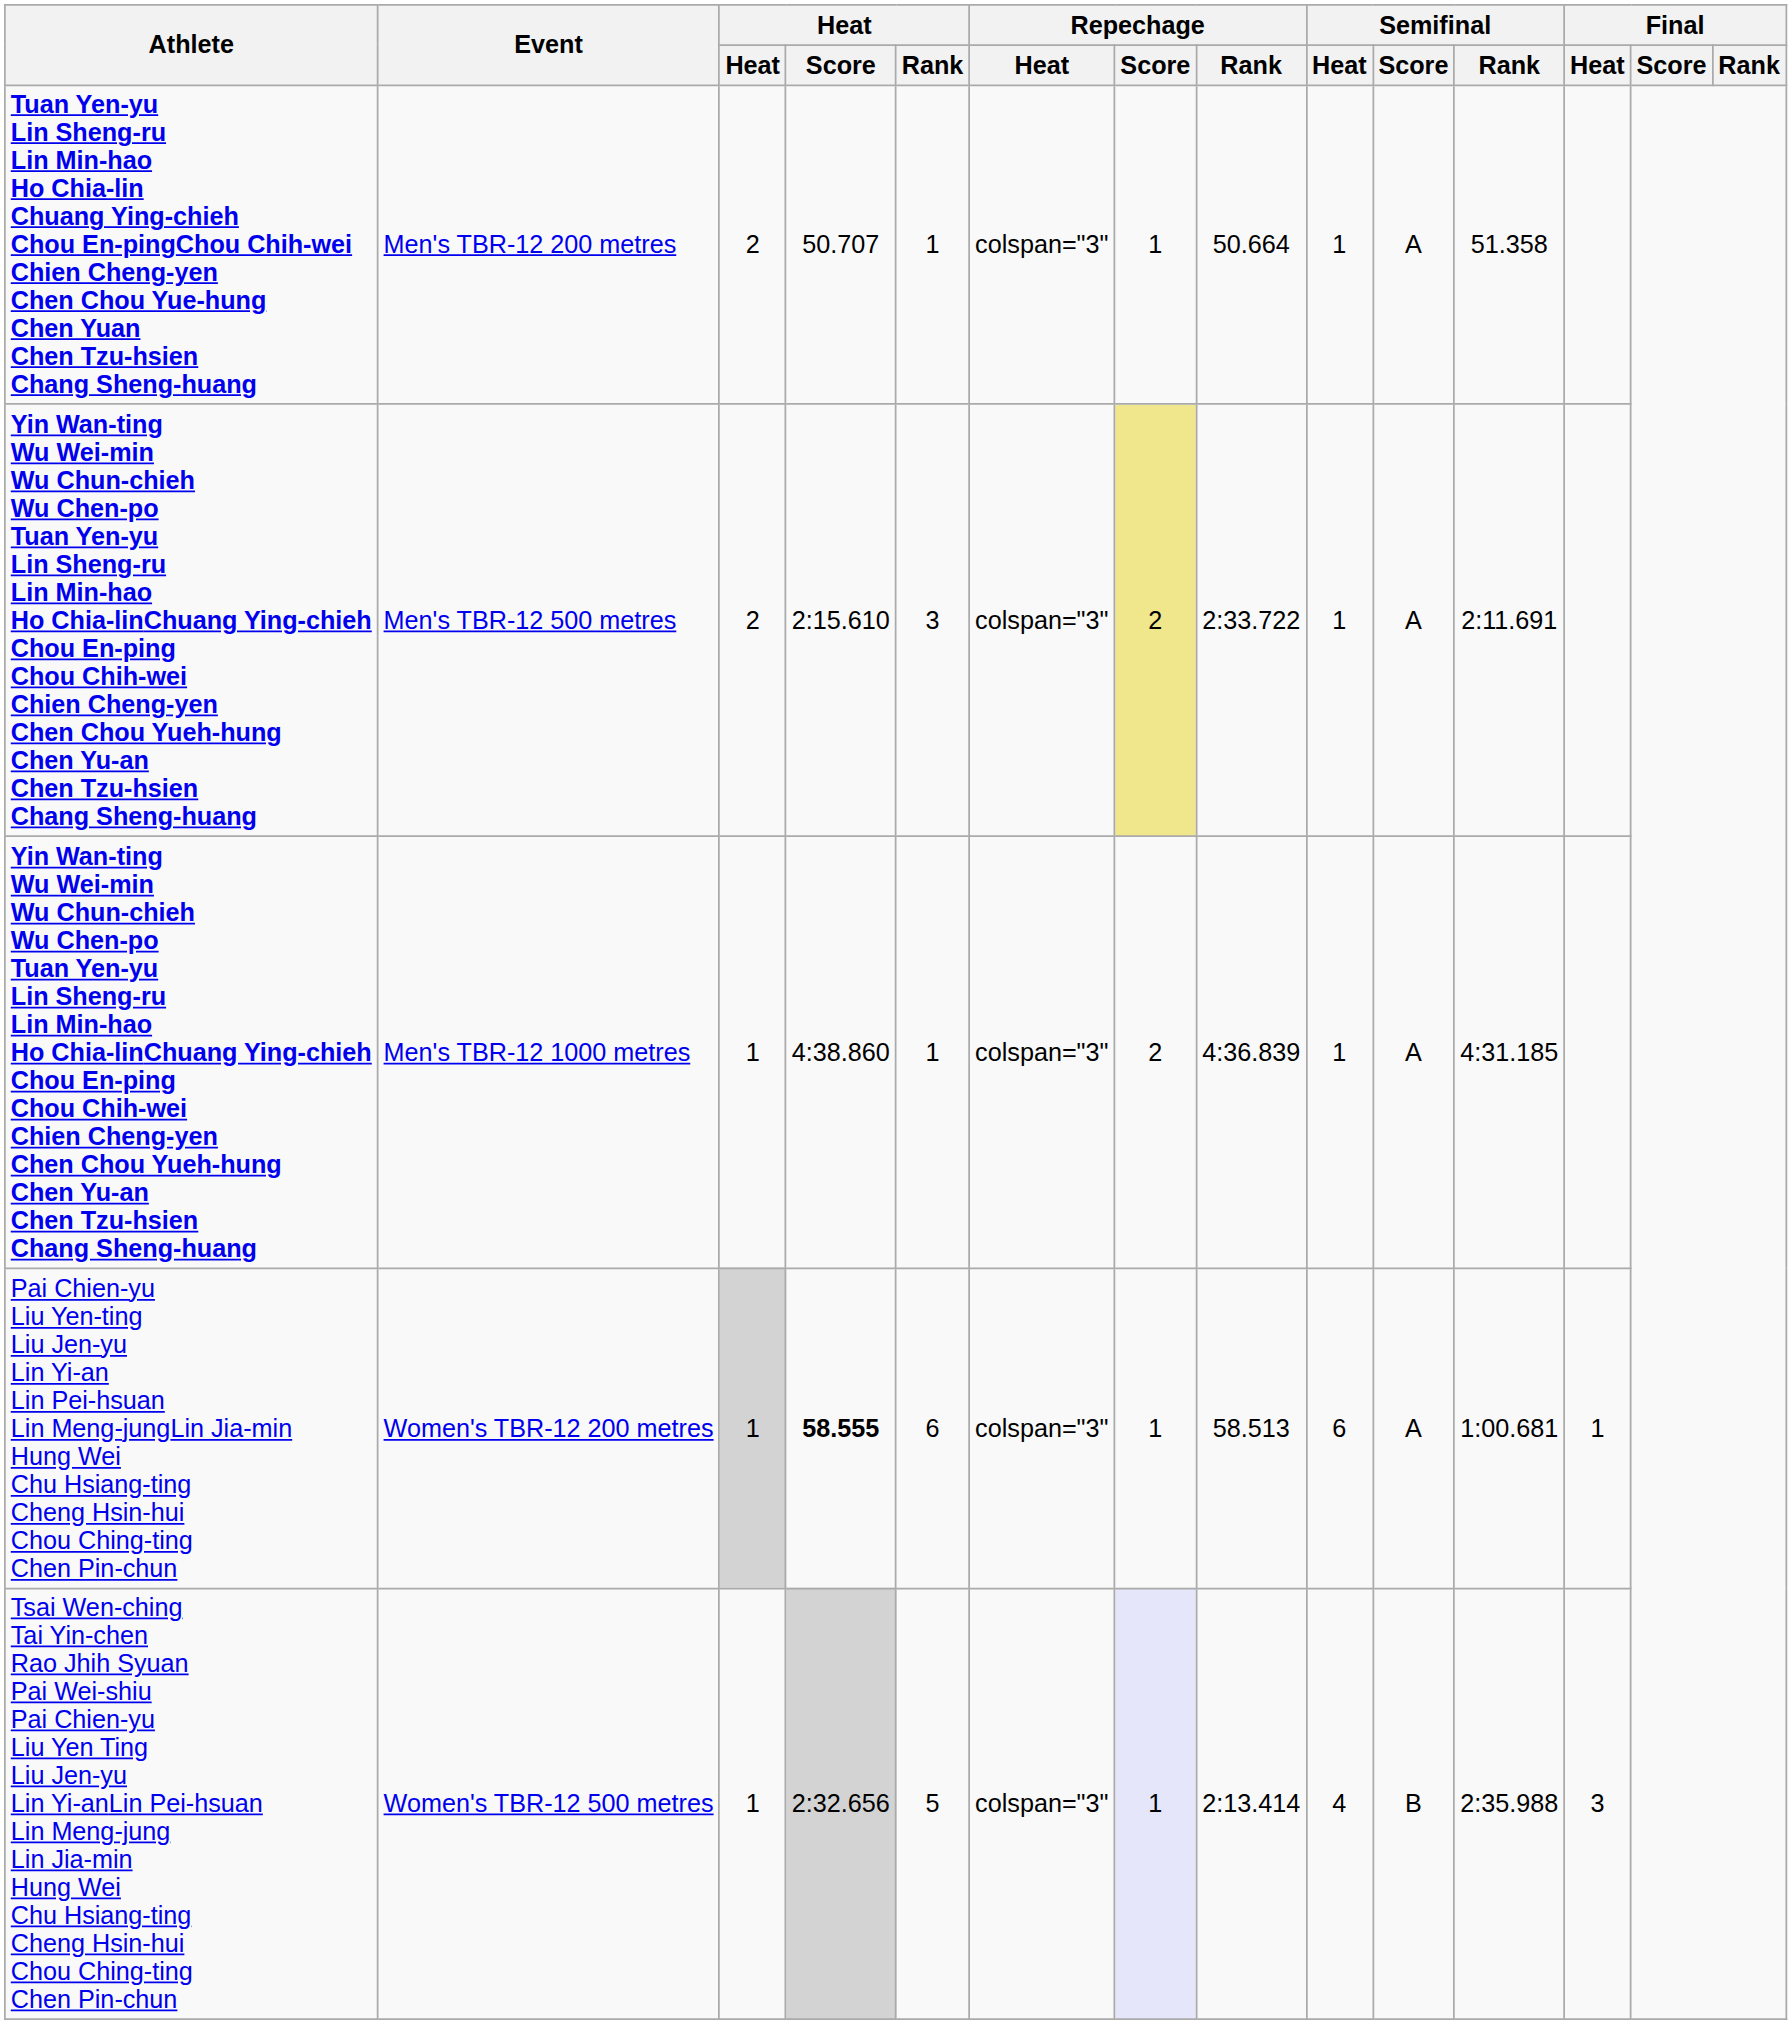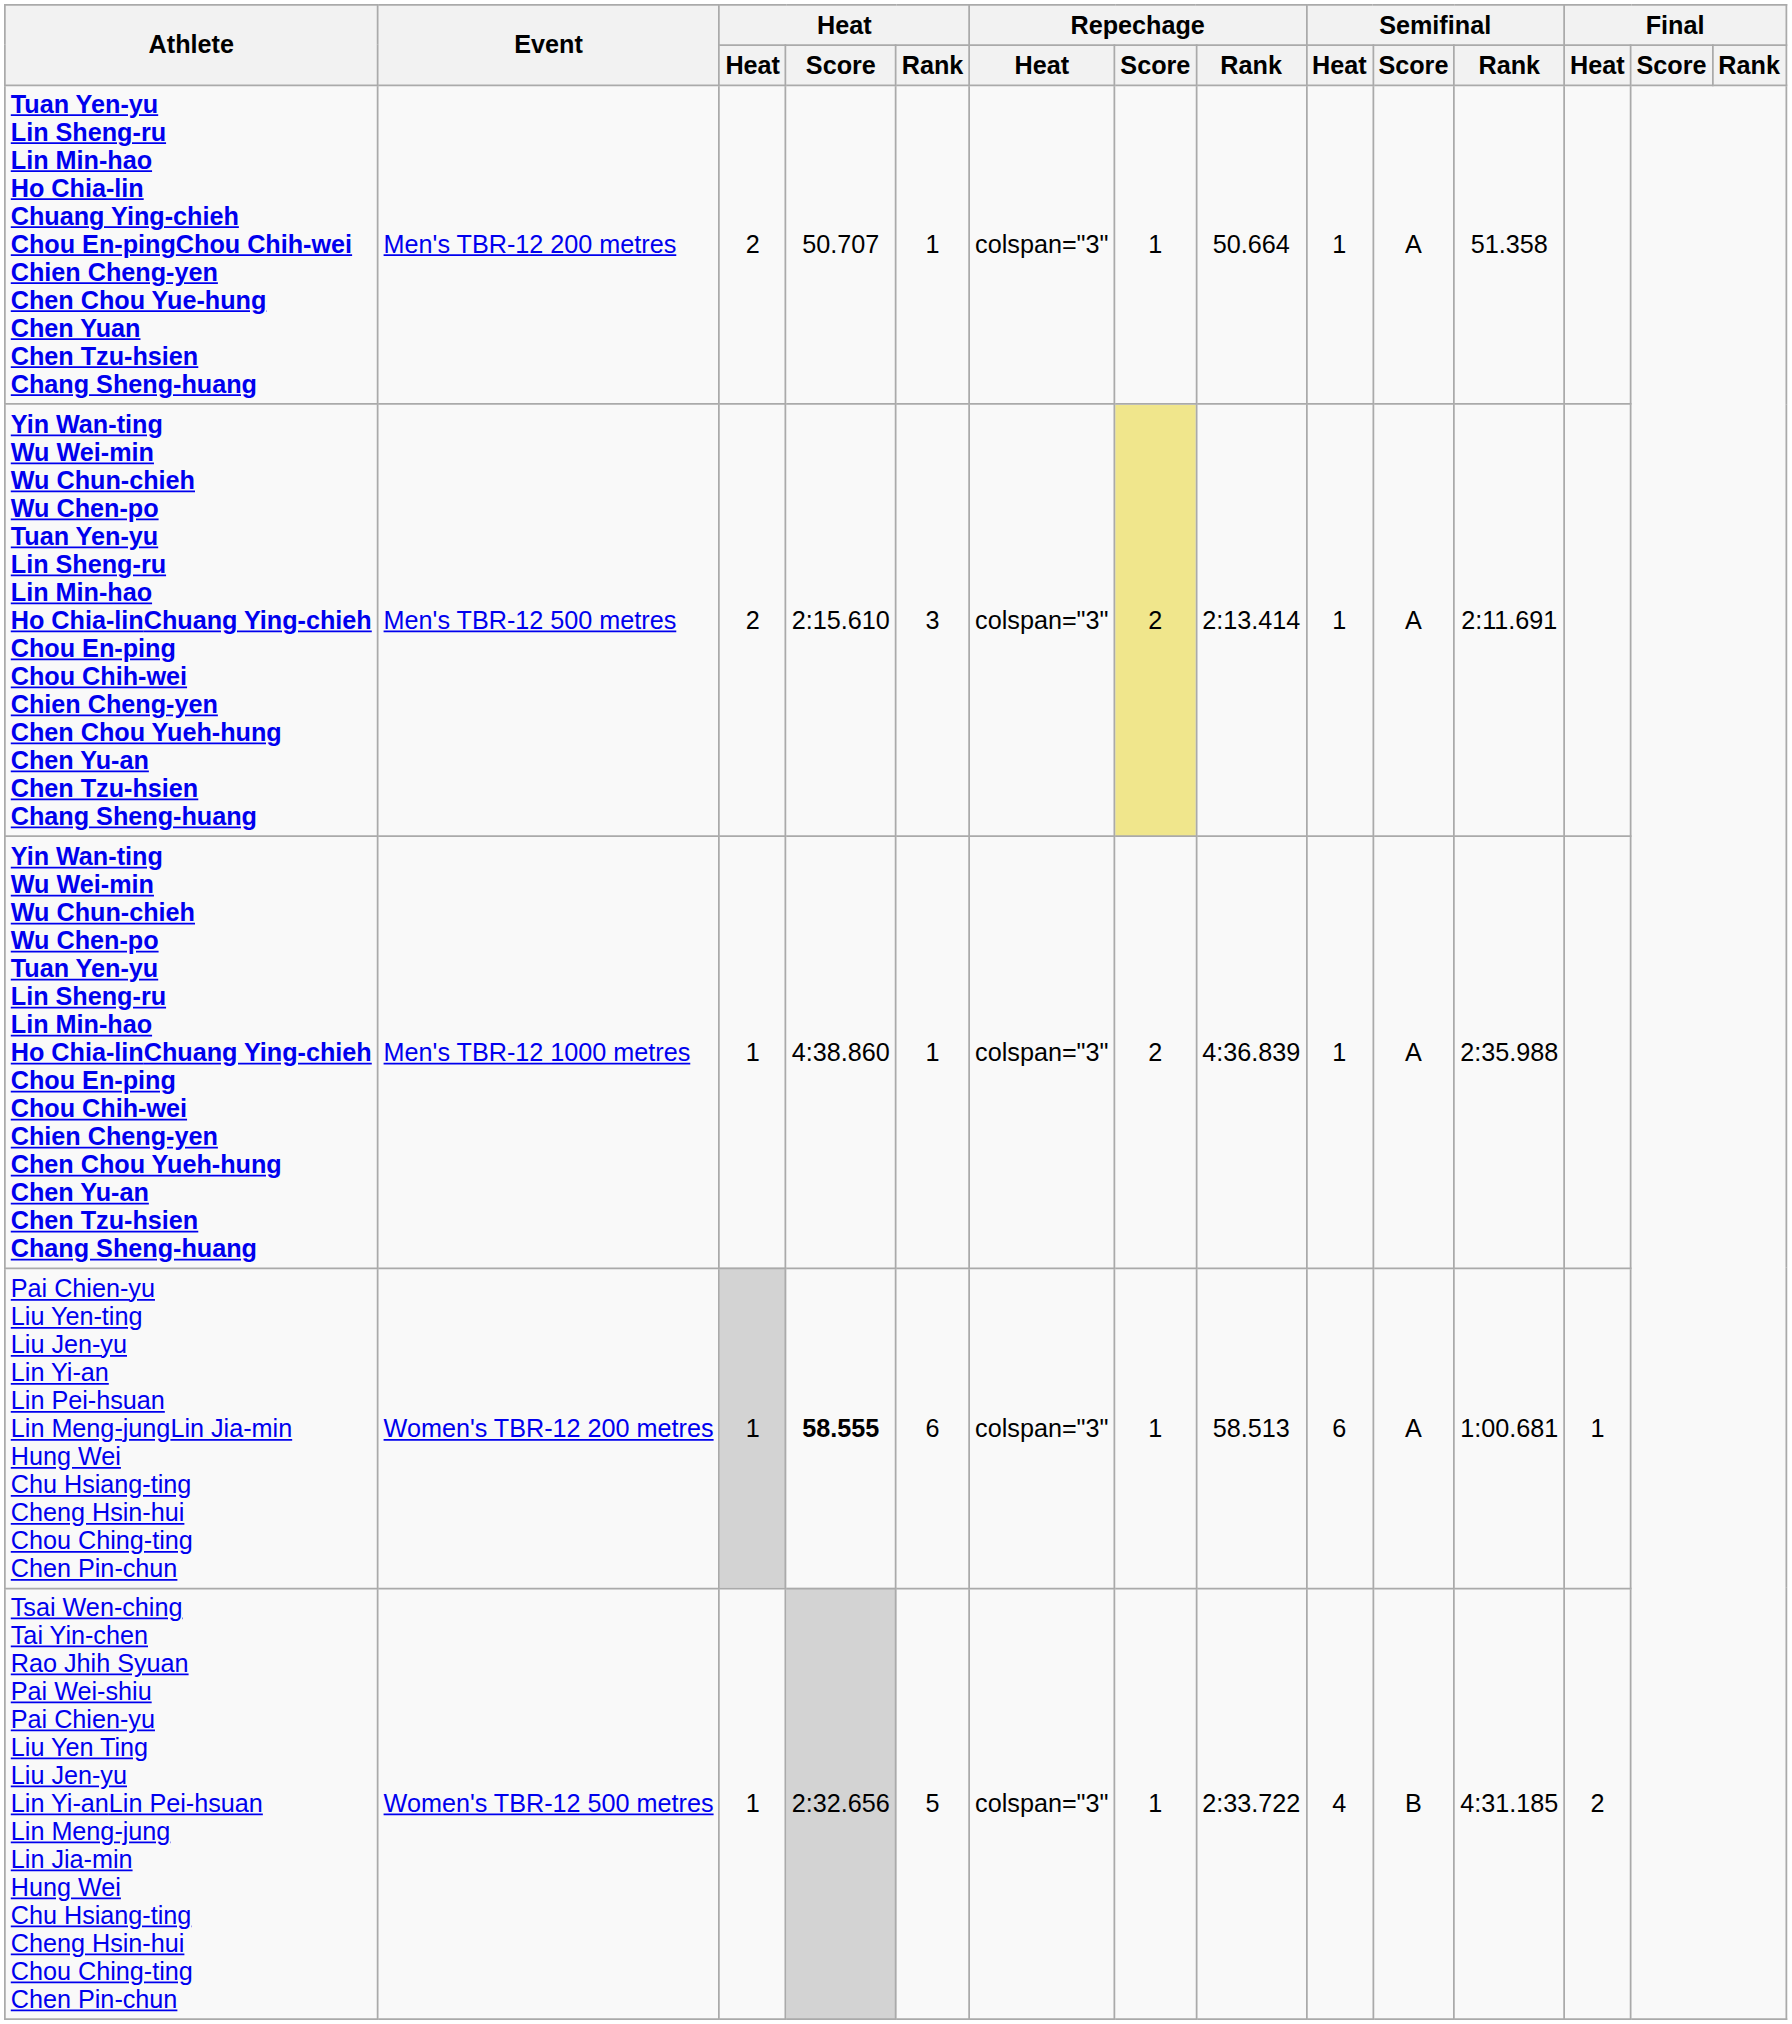(1251, 621) 2:33.722 -> (1251, 621) 2:13.414
(1509, 1052) 4:31.185 -> (1509, 1052) 2:35.988
(1155, 1804) lavender background -> (1155, 1804) no background
(1251, 1804) 2:13.414 -> (1251, 1804) 2:33.722
(1509, 1804) 2:35.988 -> (1509, 1804) 4:31.185
(1597, 1804) 3 -> (1597, 1804) 2
